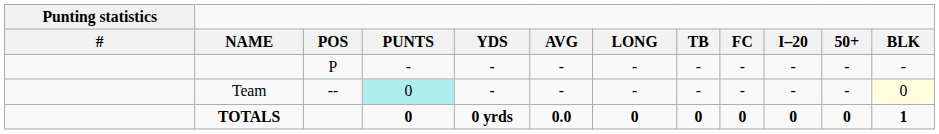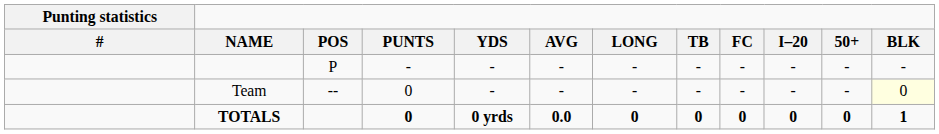(408, 91) paleturquoise background -> (408, 91) no background
